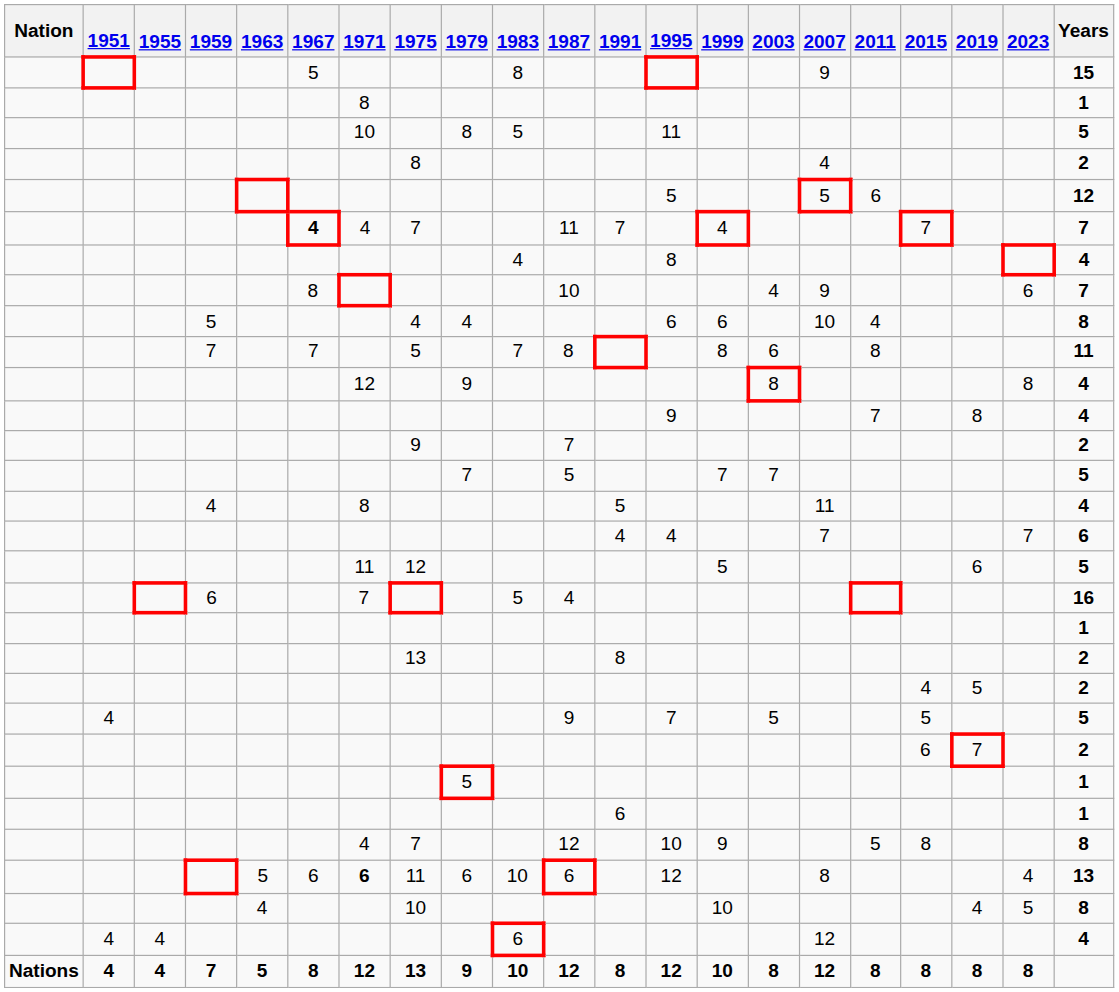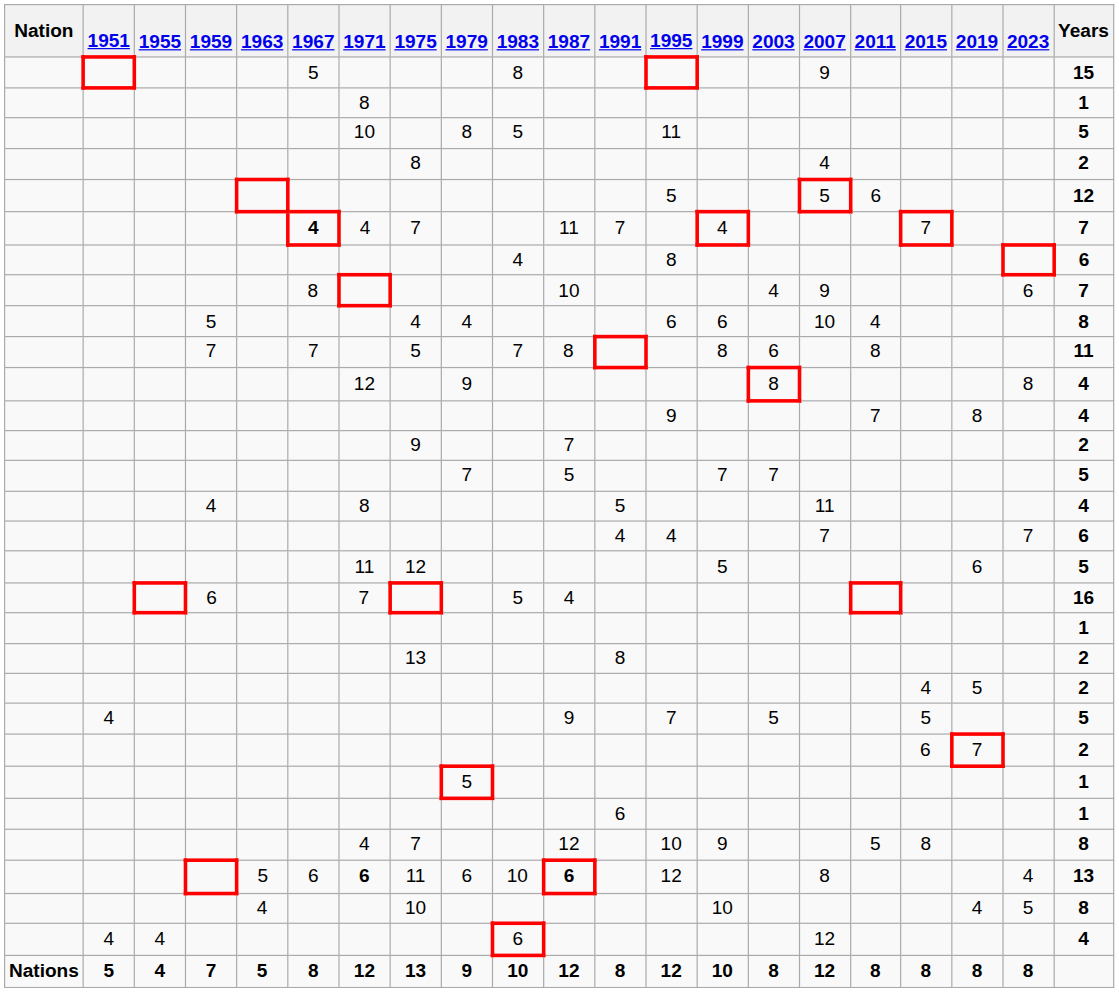(1084, 259) 4 -> (1084, 259) 6
(569, 876) normal -> (569, 876) bold
(109, 971) 4 -> (109, 971) 5
